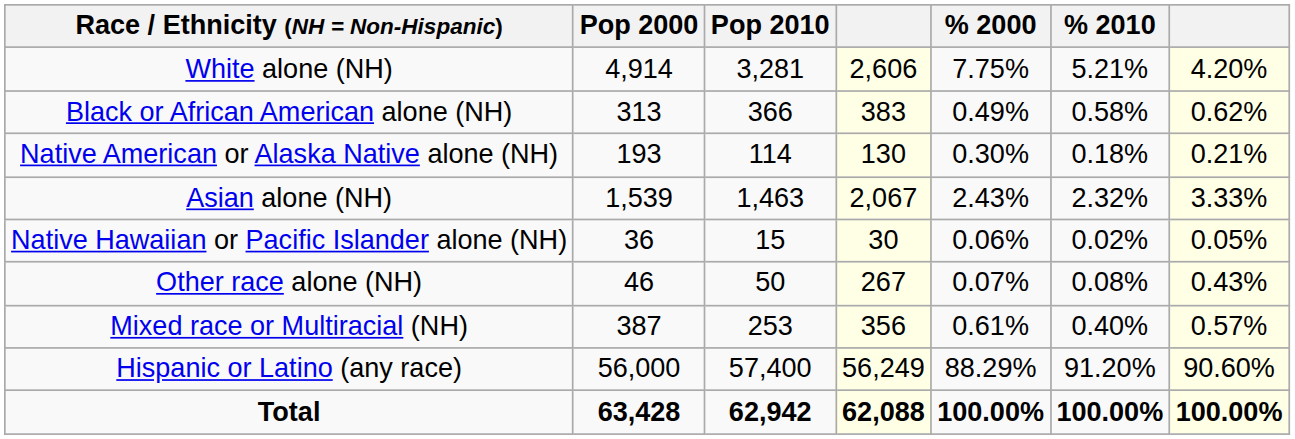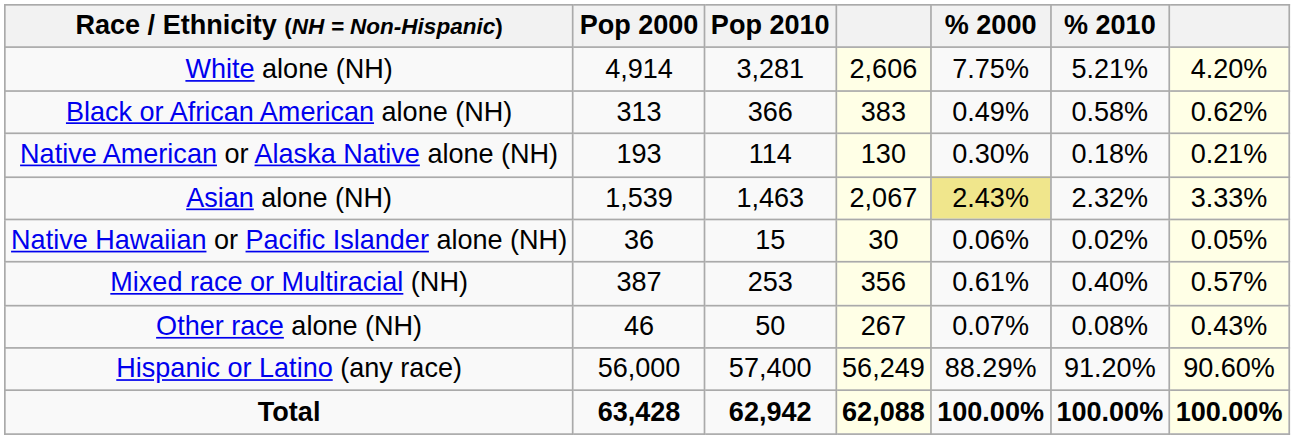(991, 197) no background -> (991, 197) khaki background
rows swapped: (289, 283) <-> (289, 326)
